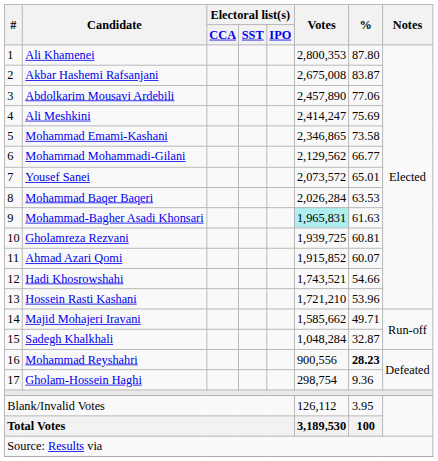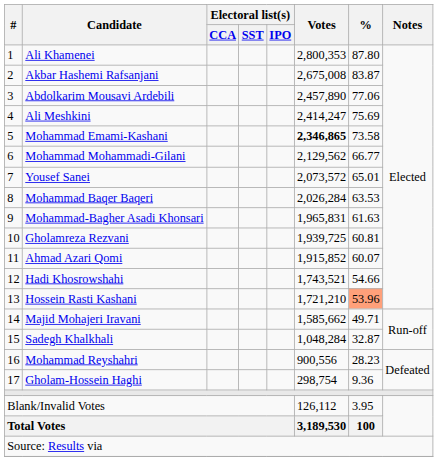(322, 136) normal -> (322, 136) bold
(322, 217) paleturquoise background -> (322, 217) no background
(366, 299) no background -> (366, 299) lightsalmon background
(366, 359) bold -> (366, 359) normal
